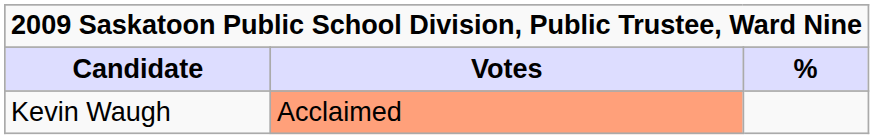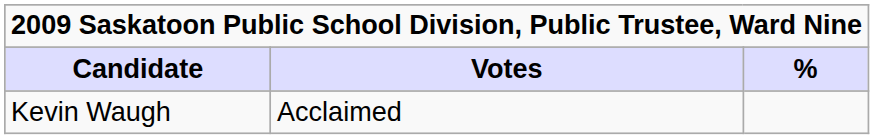(339, 111) lightsalmon background -> (339, 111) no background
